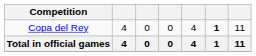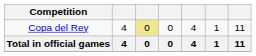(147, 28) no background -> (147, 28) khaki background
(217, 28) bold -> (217, 28) normal
